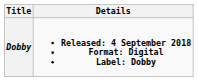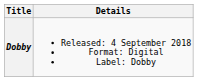(113, 52) bold -> (113, 52) normal
